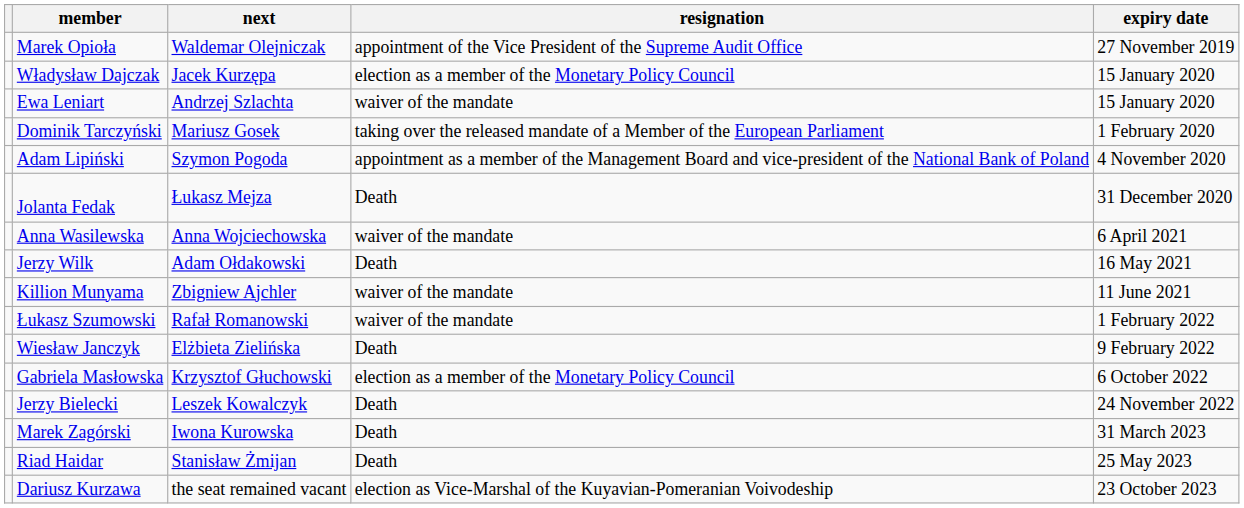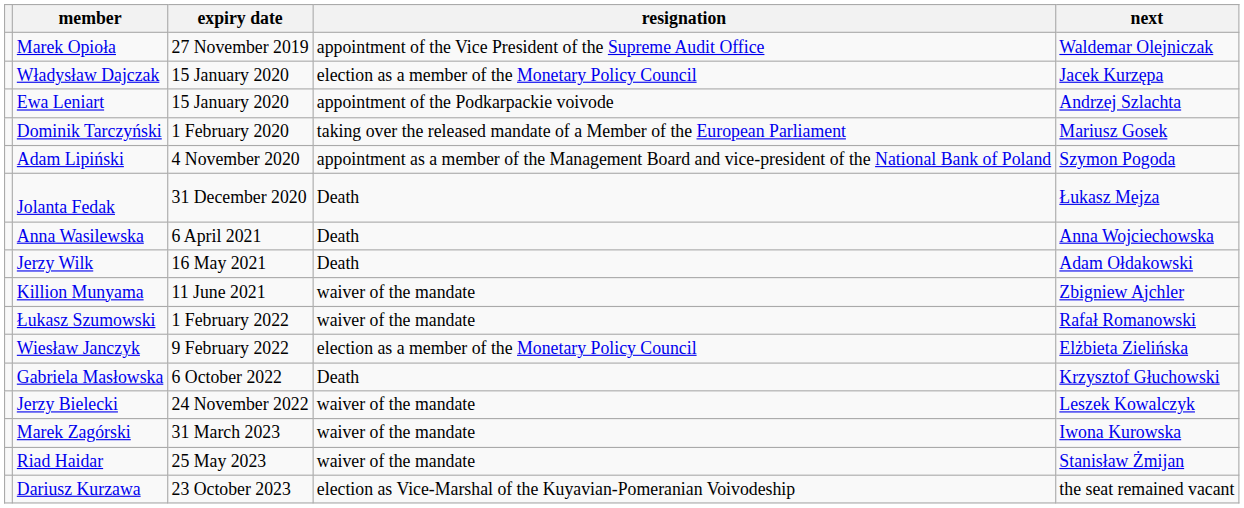columns swapped: (1166, 18) <-> (259, 18)
(434, 103) waiver of the mandate -> (465, 103) appointment of the Podkarpackie voivode
(434, 235) waiver of the mandate -> (338, 235) Death
(376, 348) Death -> (507, 348) election as a member of the Monetary Policy Council
(545, 376) election as a member of the Monetary Policy Council -> (338, 376) Death
(376, 404) Death -> (396, 404) waiver of the mandate
(376, 432) Death -> (396, 432) waiver of the mandate
(376, 461) Death -> (396, 461) waiver of the mandate
